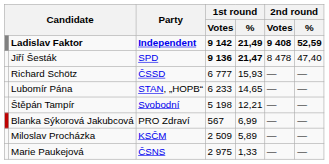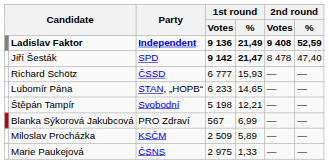(220, 43) 9 142 -> (220, 43) 9 136
(220, 58) 9 136 -> (220, 58) 9 142
